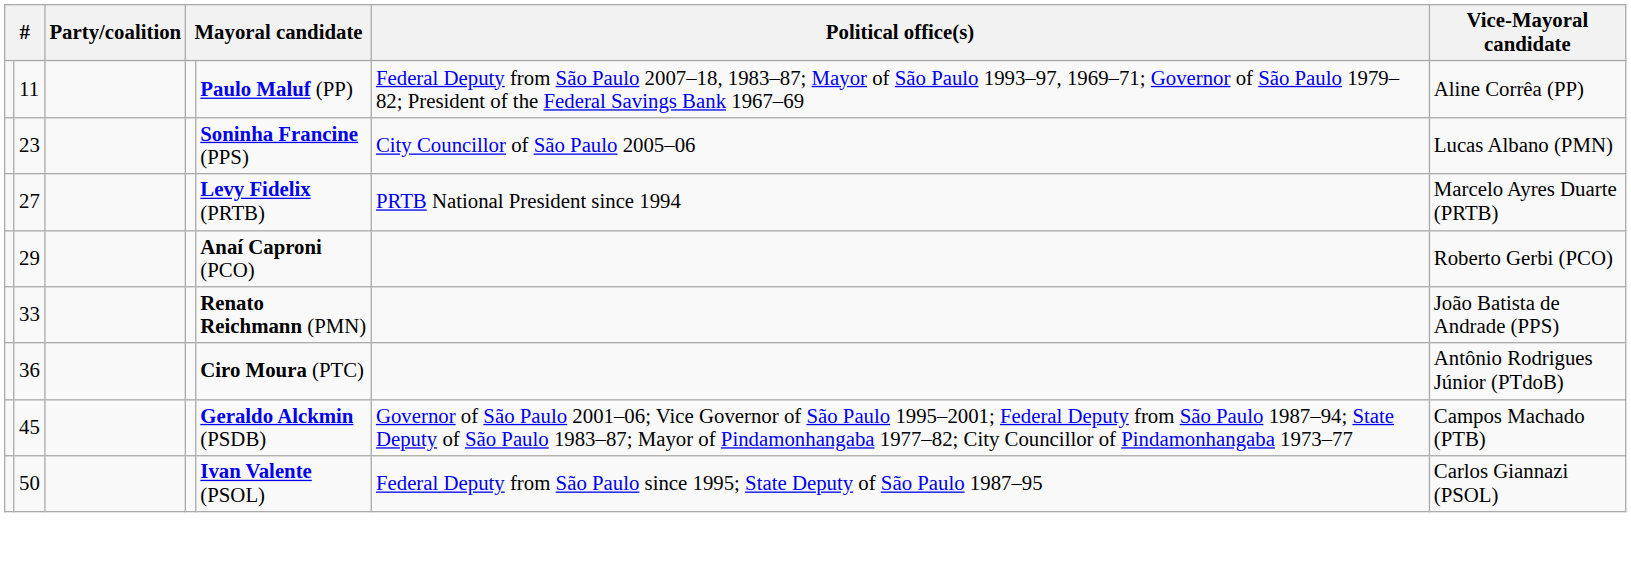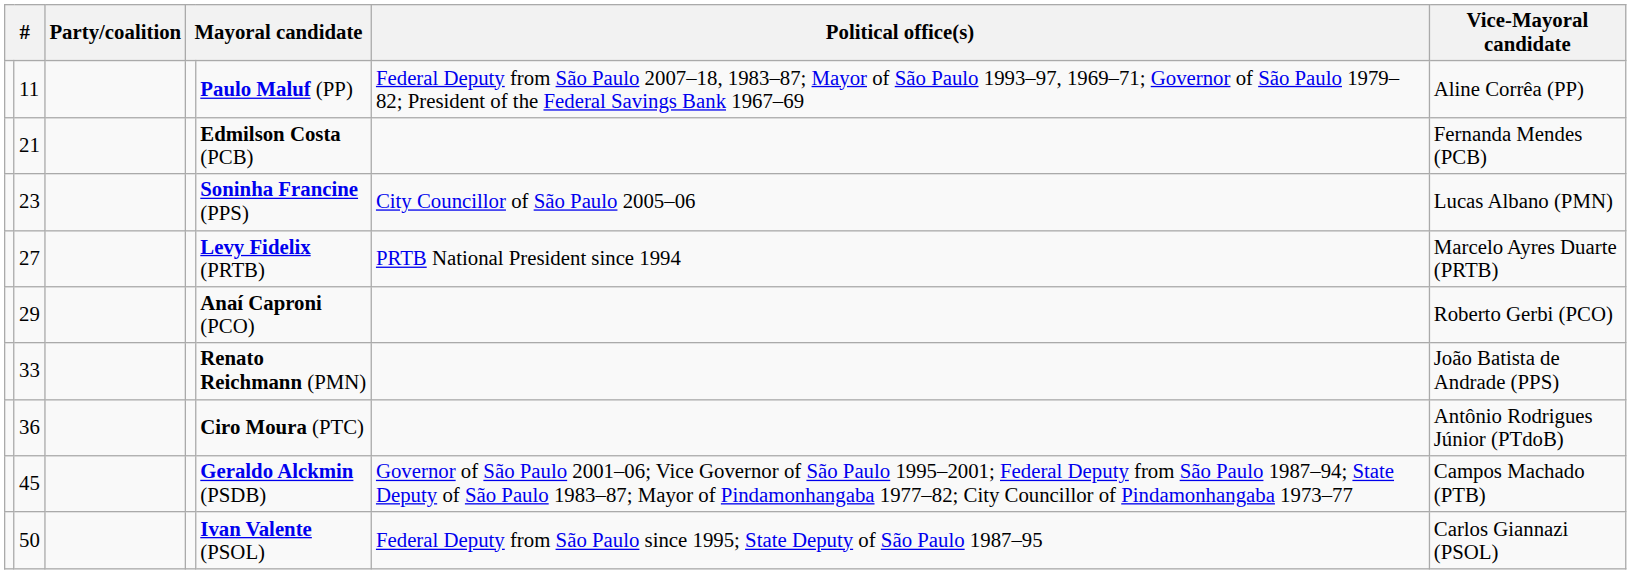+ row: (29, 145)
